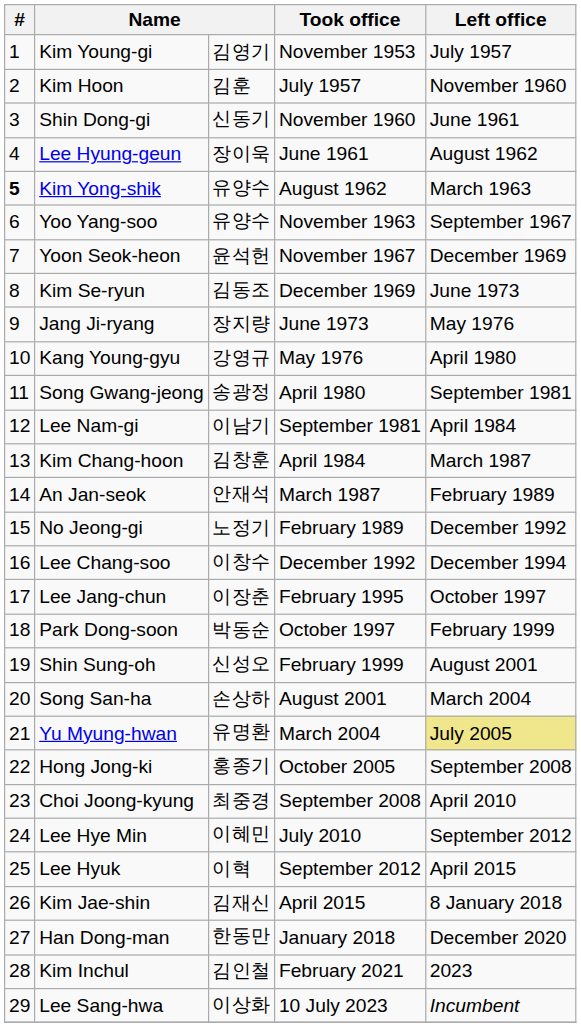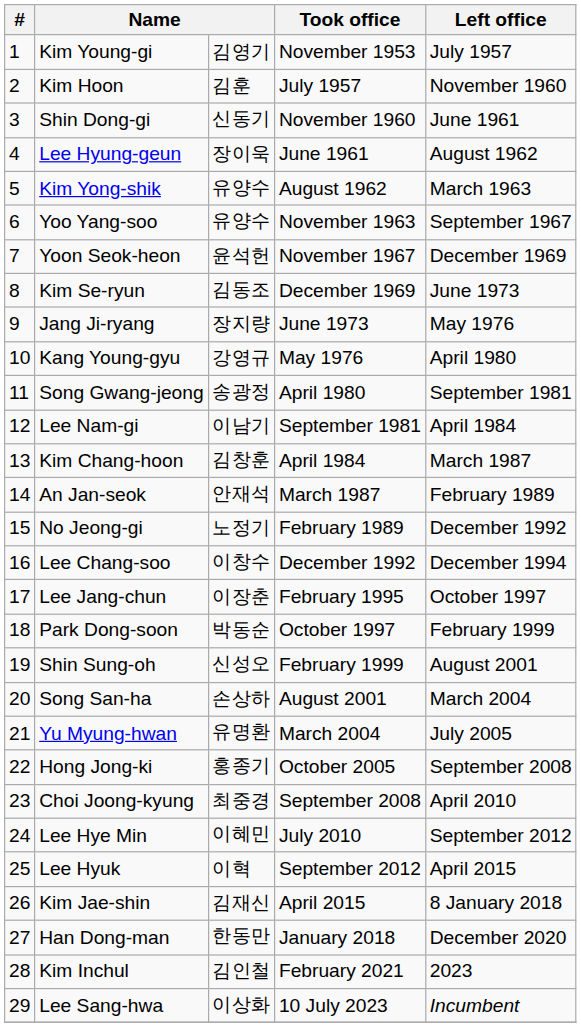(14, 188) bold -> (14, 188) normal
(471, 732) khaki background -> (471, 732) no background
